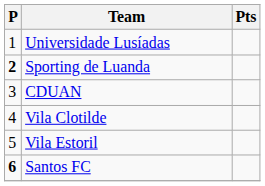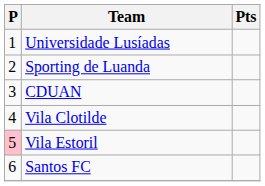(12, 67) bold -> (12, 67) normal
(12, 142) no background -> (12, 142) pink background
(12, 167) bold -> (12, 167) normal
